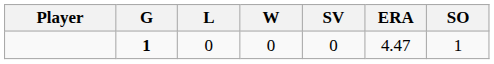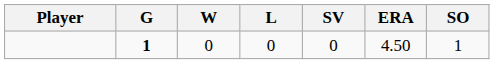columns swapped: (271, 17) <-> (209, 17)
(396, 44) 4.47 -> (396, 44) 4.50
